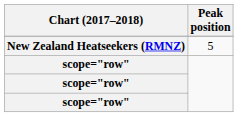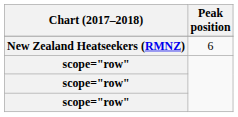(211, 45) 5 -> (211, 45) 6
